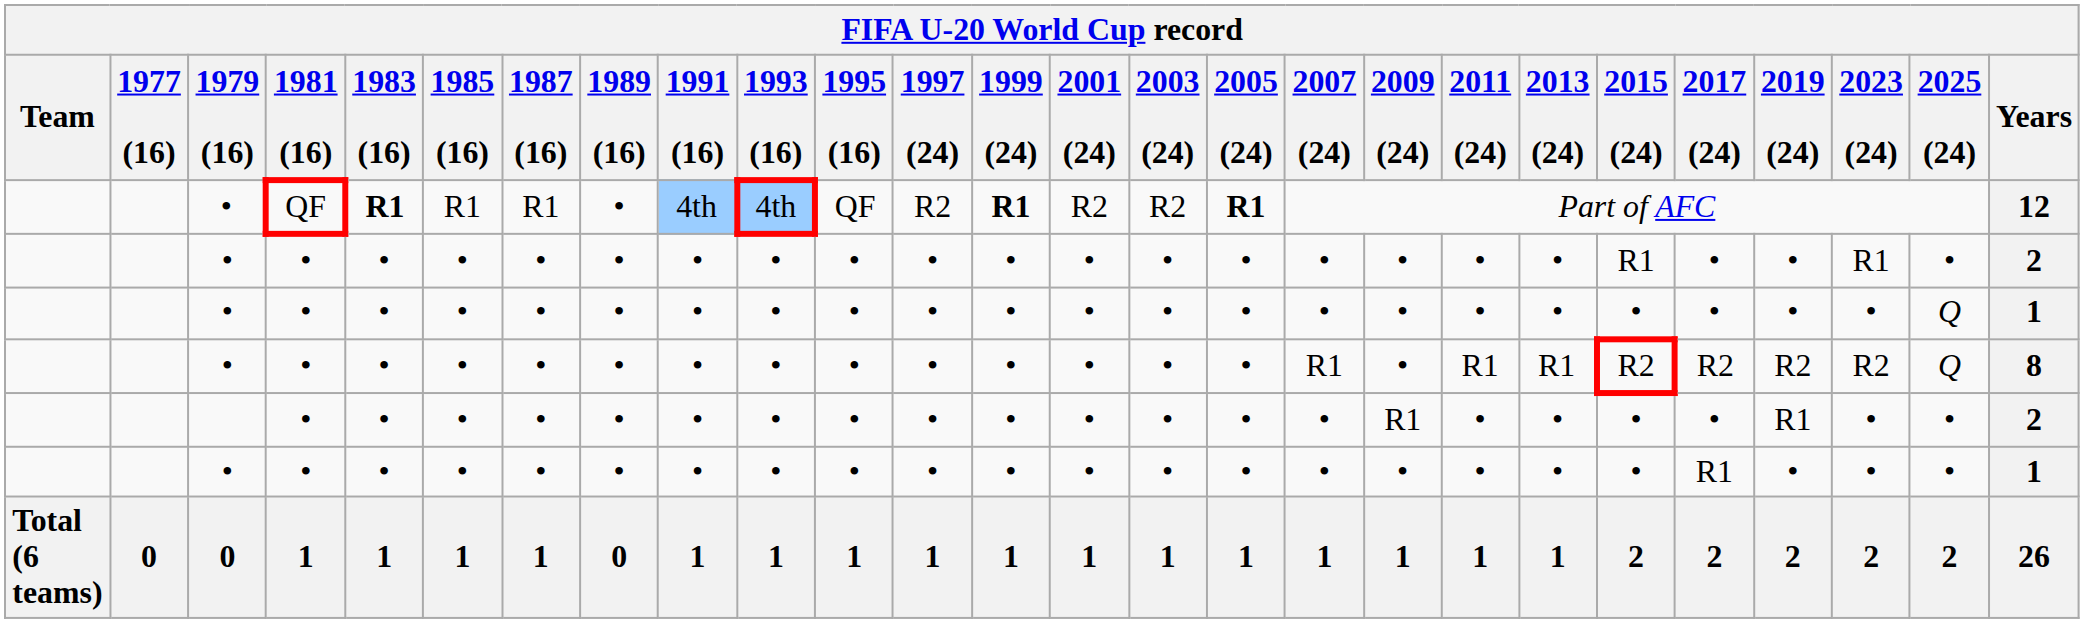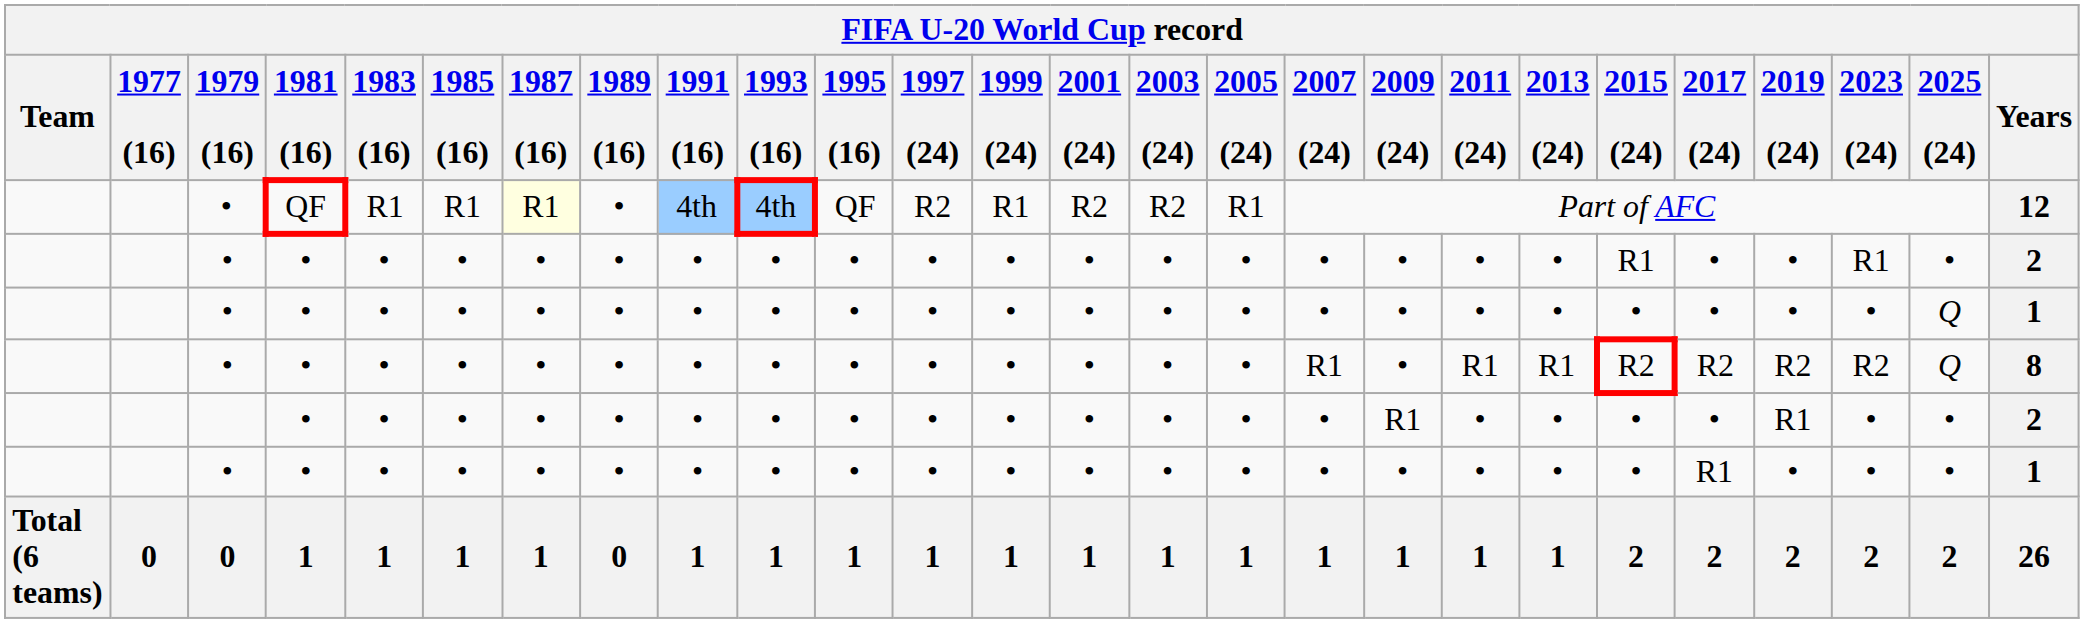(385, 206) bold -> (385, 206) normal
(541, 206) no background -> (541, 206) lightyellow background
(1011, 206) bold -> (1011, 206) normal
(1246, 206) bold -> (1246, 206) normal
